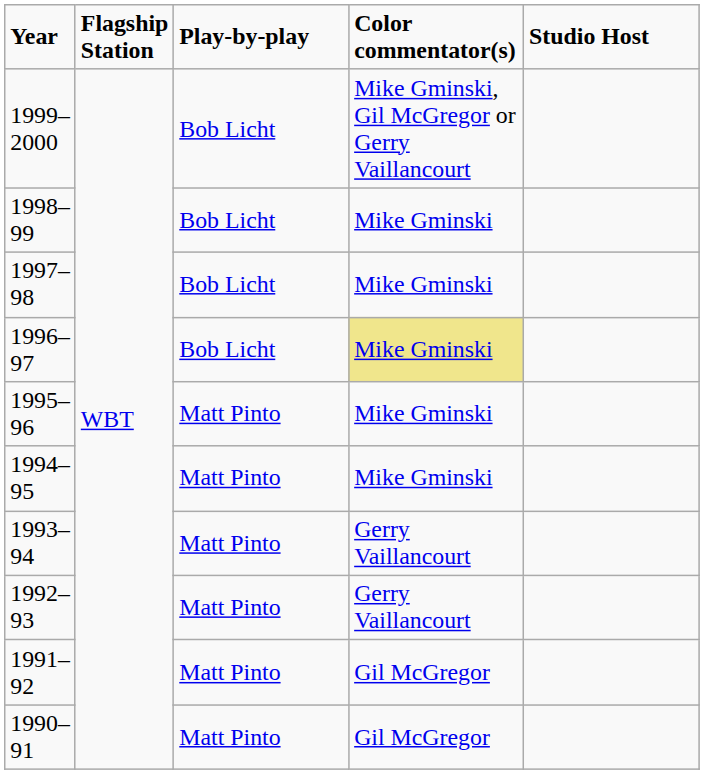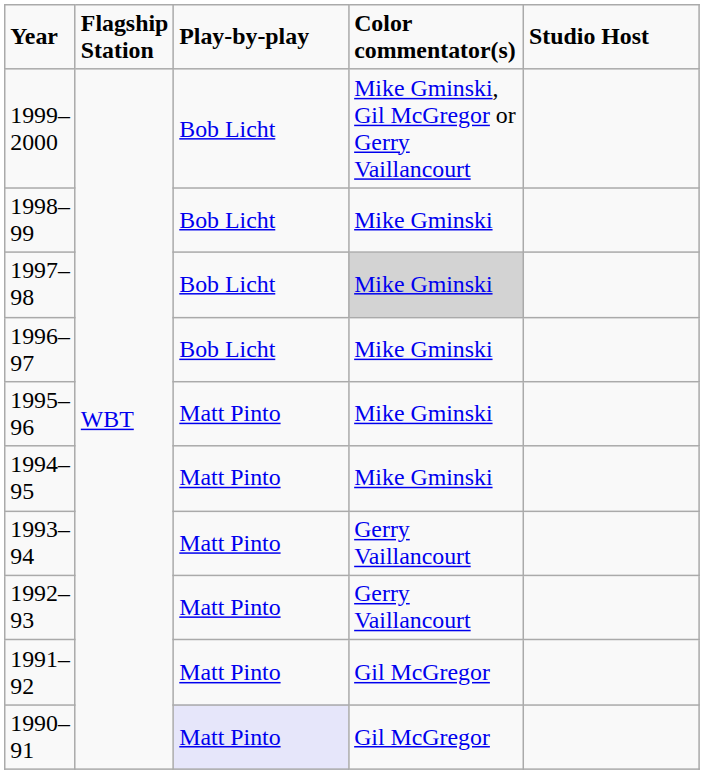(423, 284) no background -> (423, 284) lightgrey background
(423, 348) khaki background -> (423, 348) no background
(230, 736) no background -> (230, 736) lavender background
